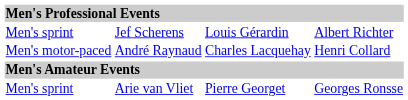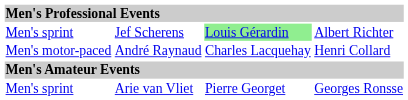(247, 32) no background -> (247, 32) lightgreen background
